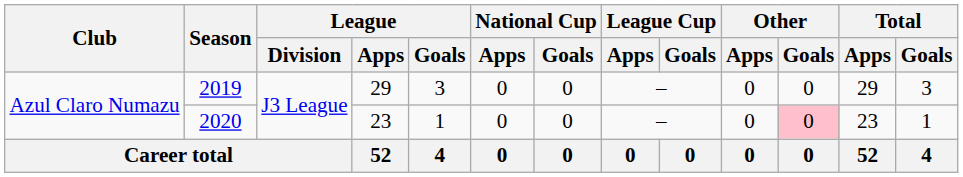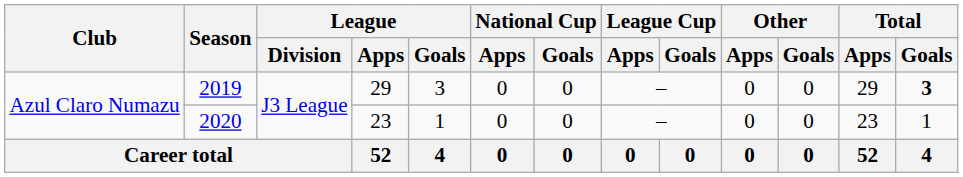(927, 88) normal -> (927, 88) bold
(809, 121) pink background -> (809, 121) no background
